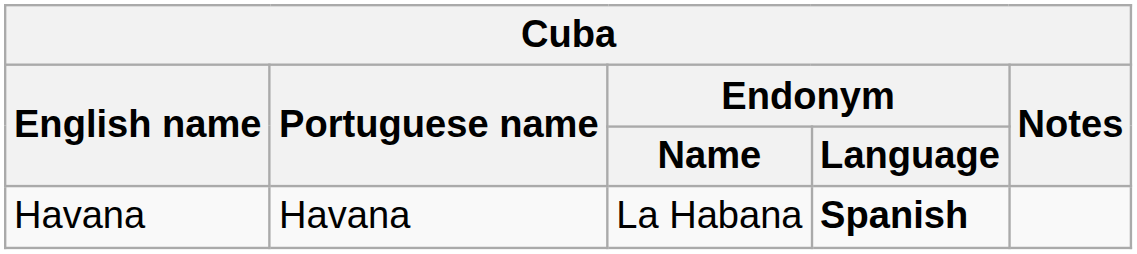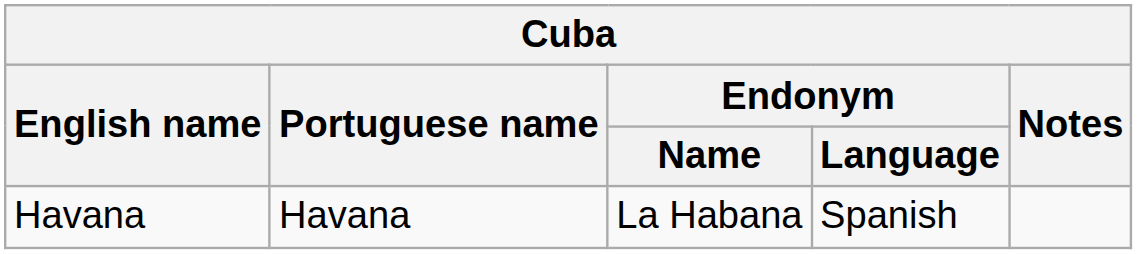(894, 215) bold -> (889, 215) normal
